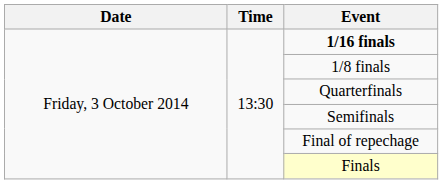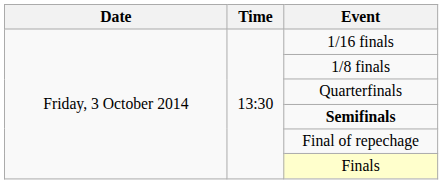(361, 41) bold -> (361, 41) normal
(361, 116) normal -> (361, 116) bold
